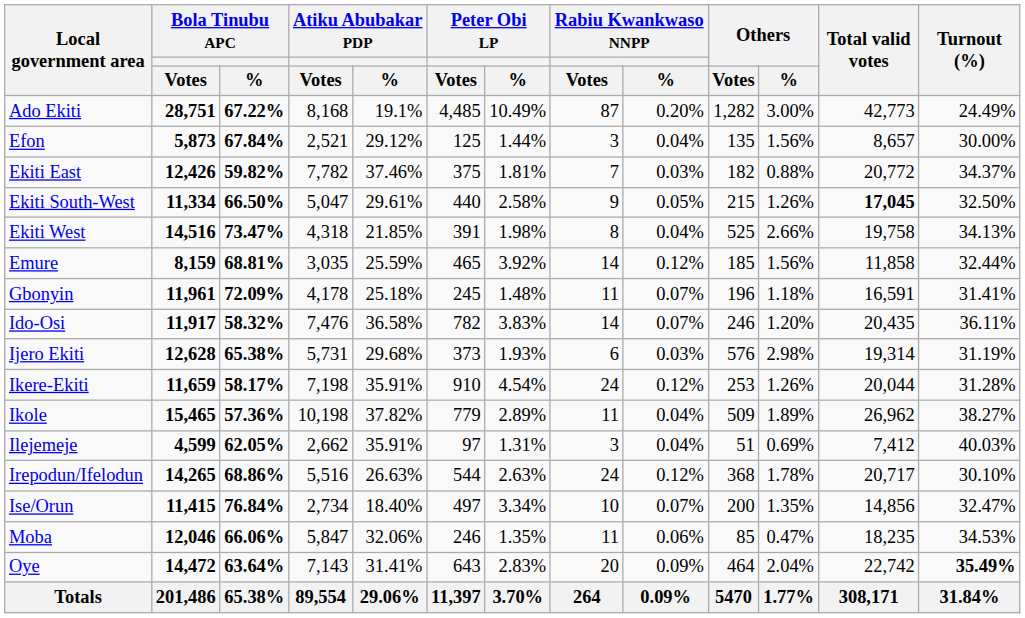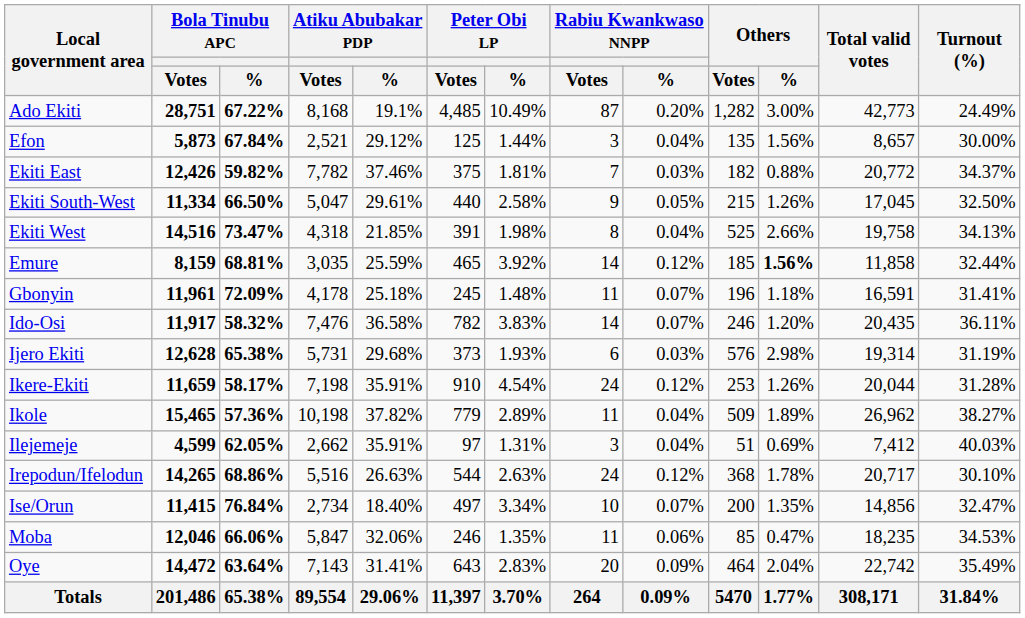(889, 202) bold -> (889, 202) normal
(790, 263) normal -> (789, 263) bold
(986, 567) bold -> (987, 567) normal
